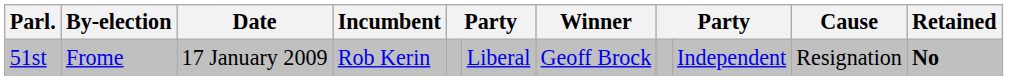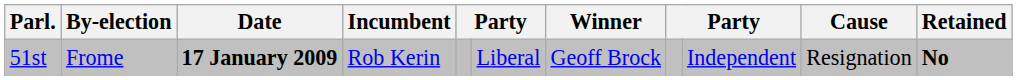(255, 57) normal -> (259, 57) bold
